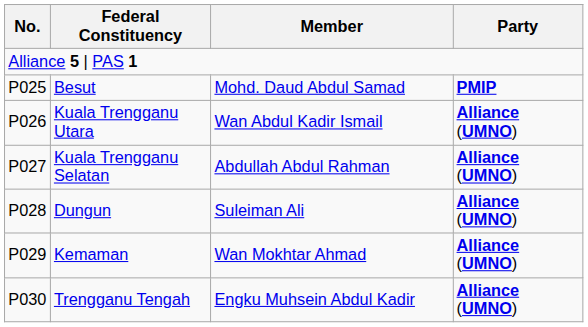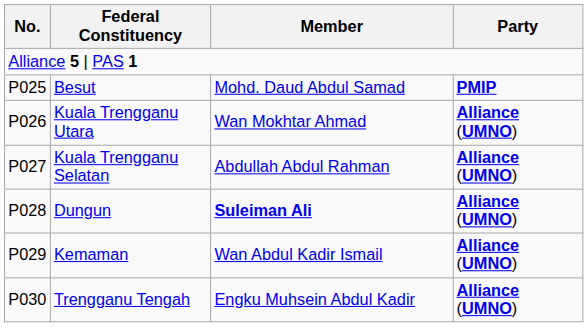(298, 122) Wan Abdul Kadir Ismail -> (290, 122) Wan Mokhtar Ahmad
(259, 211) normal -> (263, 211) bold
(290, 255) Wan Mokhtar Ahmad -> (298, 255) Wan Abdul Kadir Ismail
